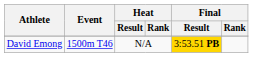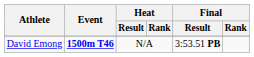(90, 44) normal -> (90, 44) bold
(197, 44) gold background -> (198, 44) no background
